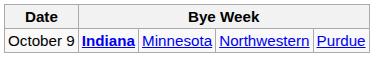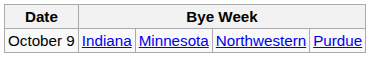(108, 41) bold -> (107, 41) normal
